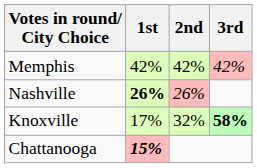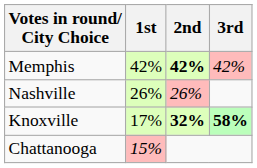(189, 65) normal -> (187, 65) bold
(147, 93) bold -> (146, 93) normal
(189, 120) normal -> (187, 120) bold
(146, 148) bold -> (146, 148) normal
